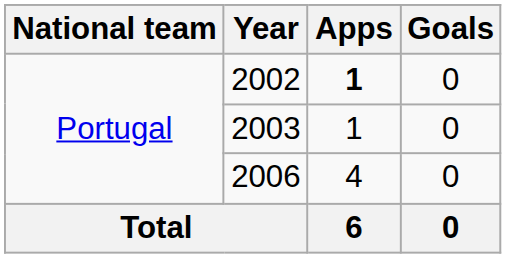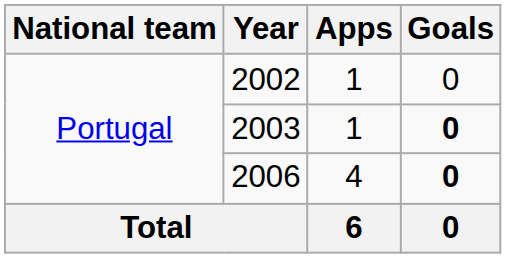(354, 78) bold -> (354, 78) normal
(451, 128) normal -> (451, 128) bold
(451, 177) normal -> (451, 177) bold
